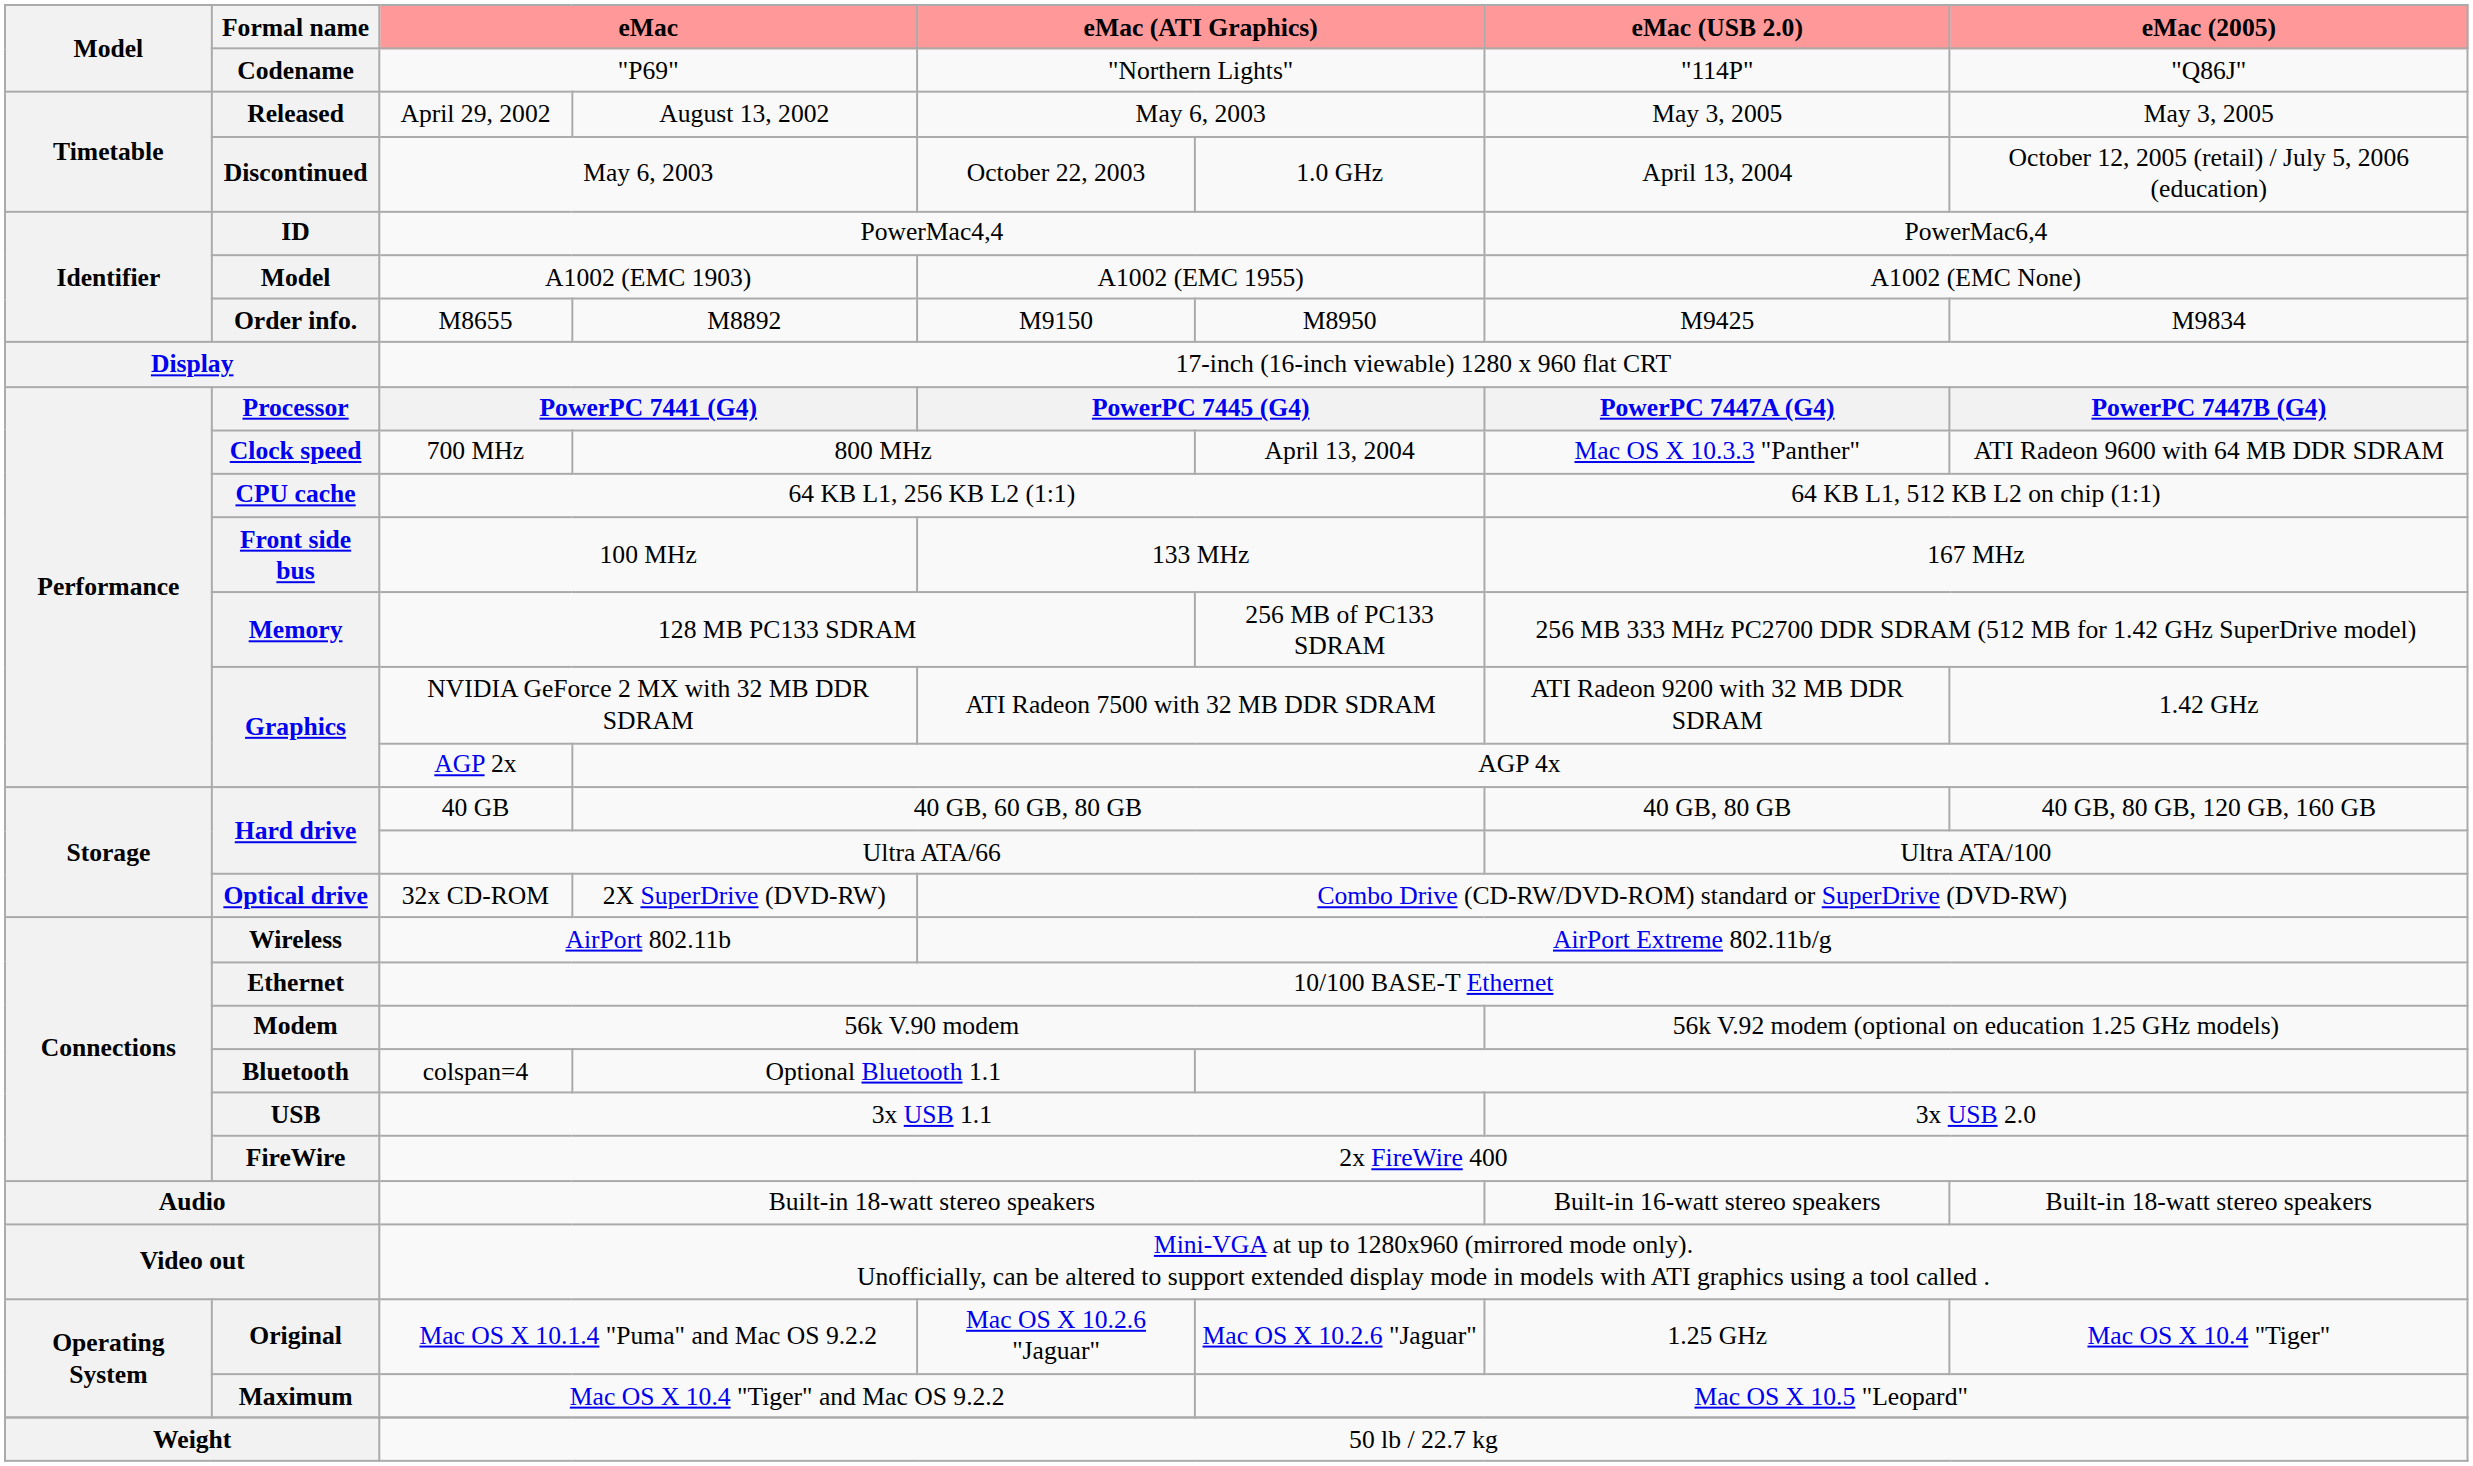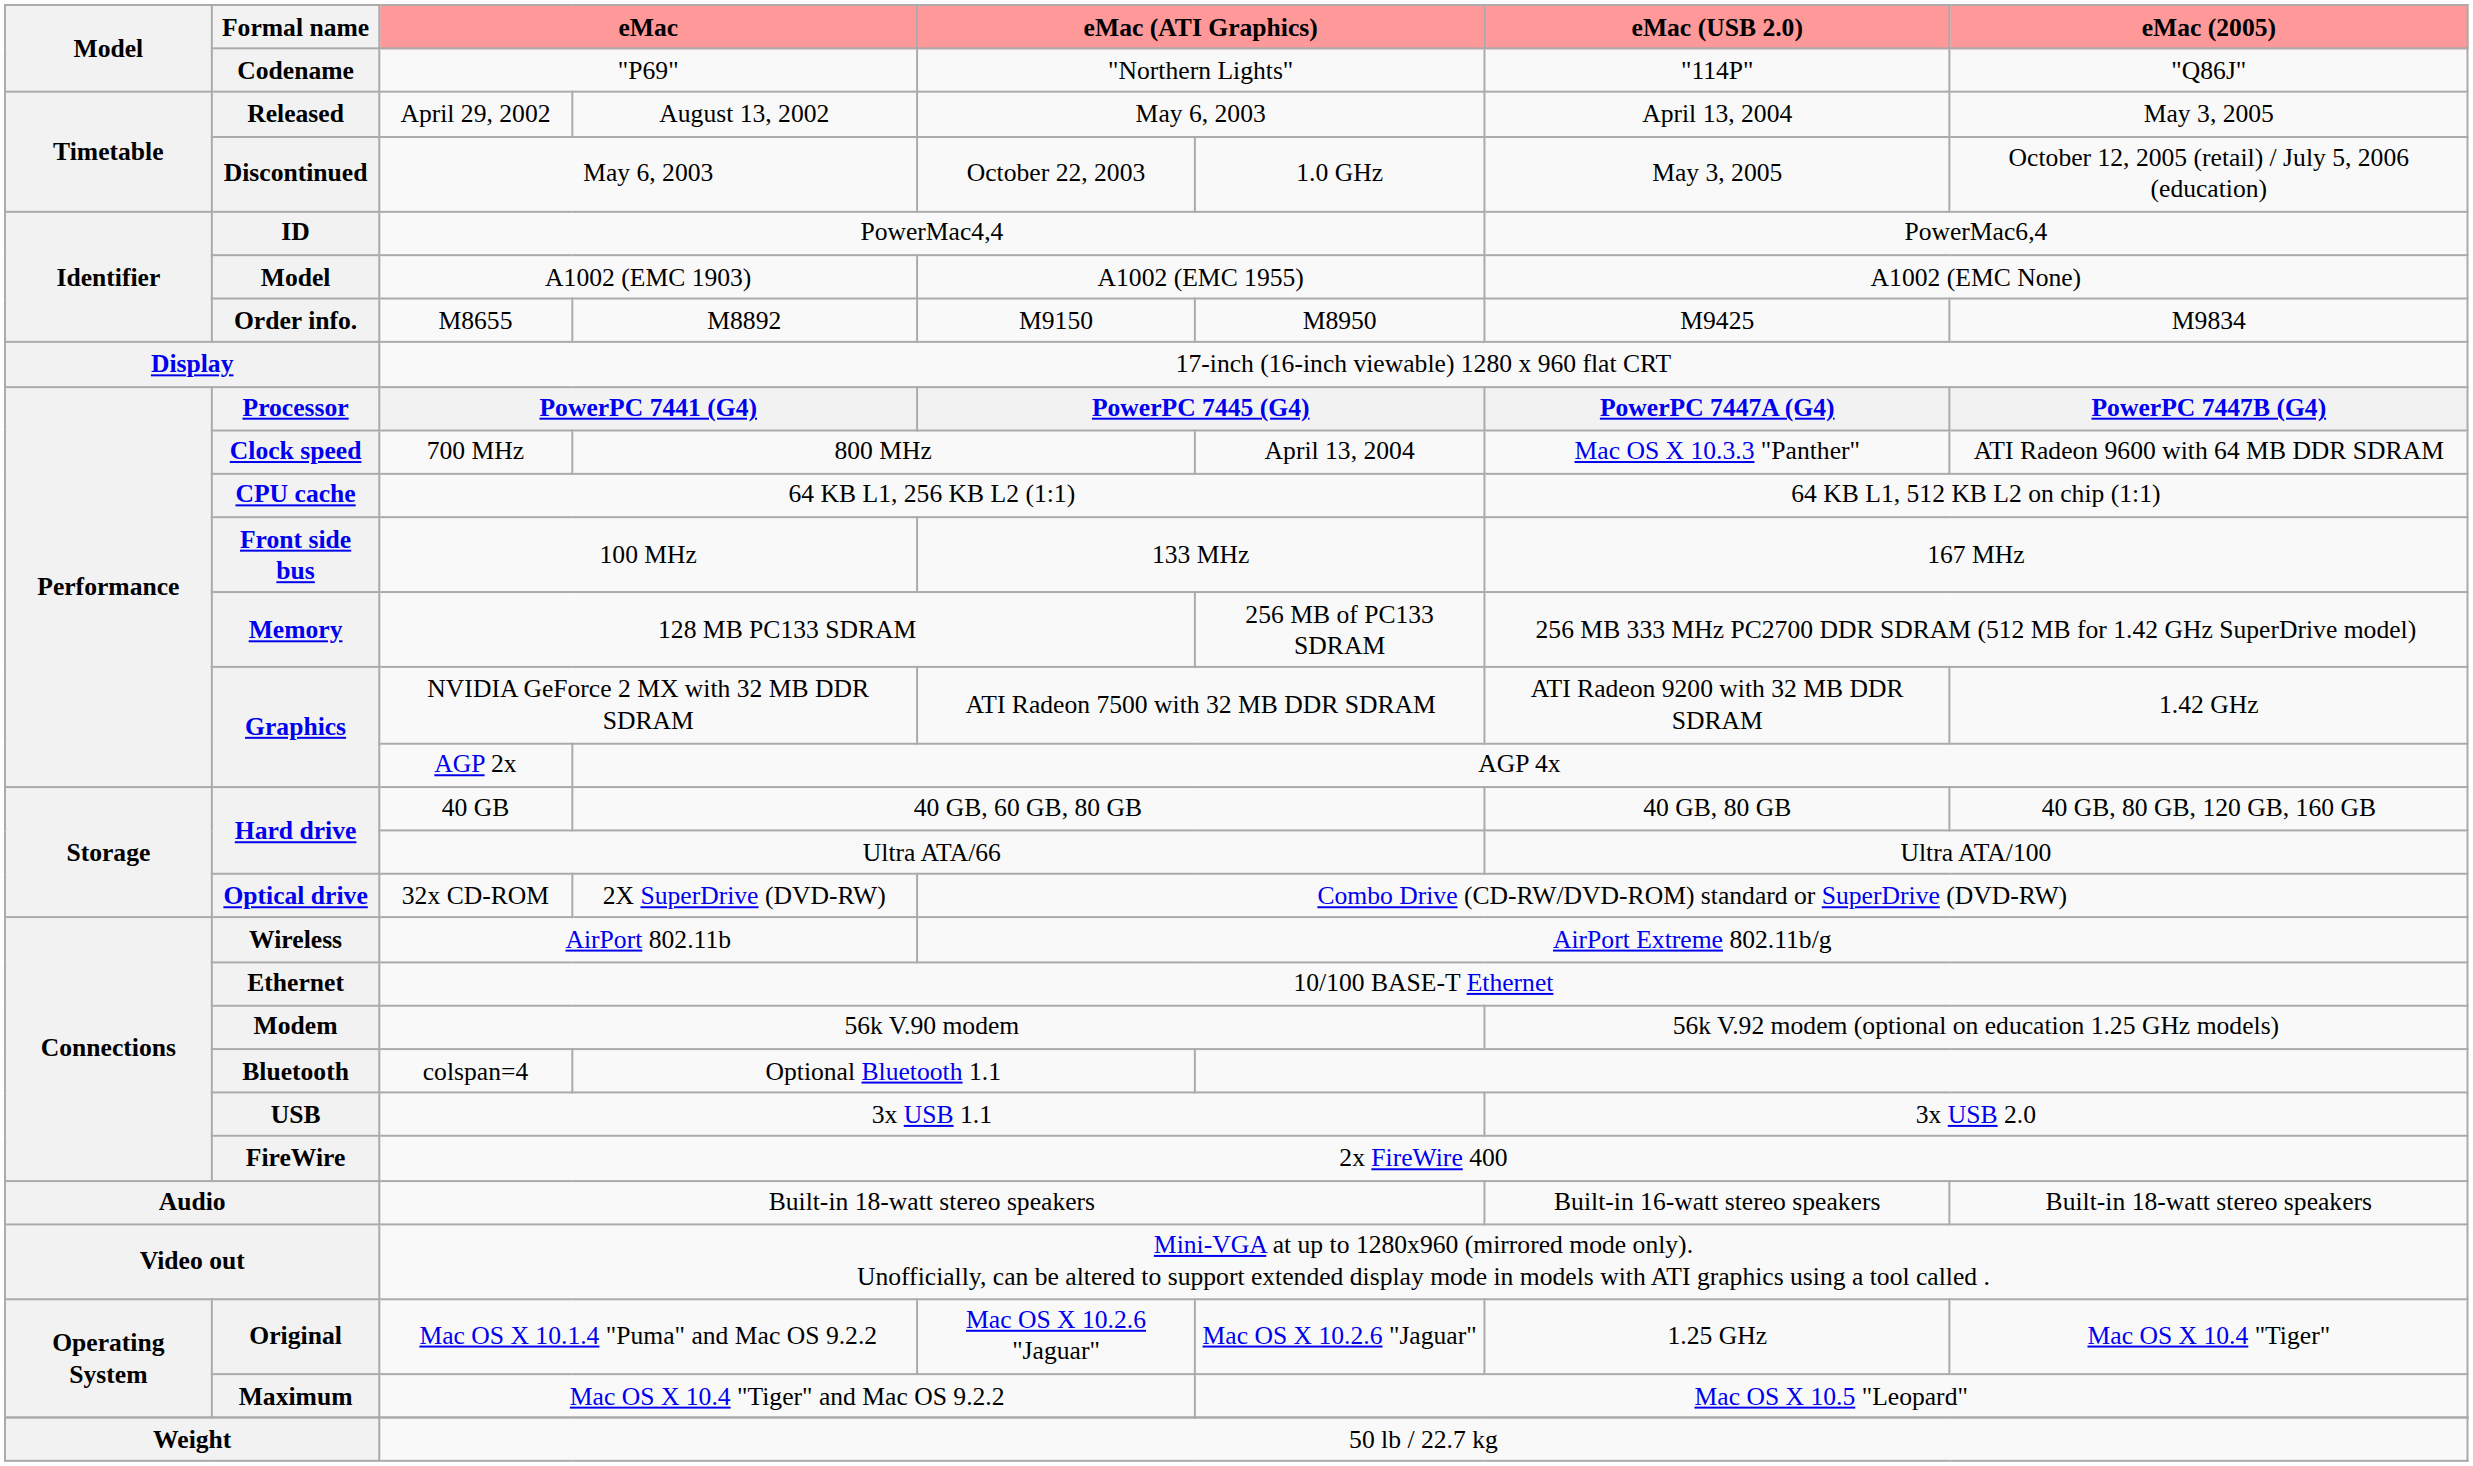(1717, 113) May 3, 2005 -> (1717, 113) April 13, 2004
(1717, 173) April 13, 2004 -> (1717, 173) May 3, 2005
